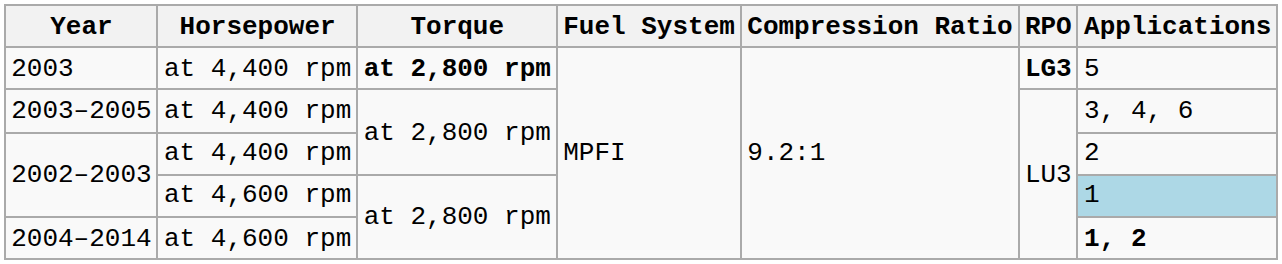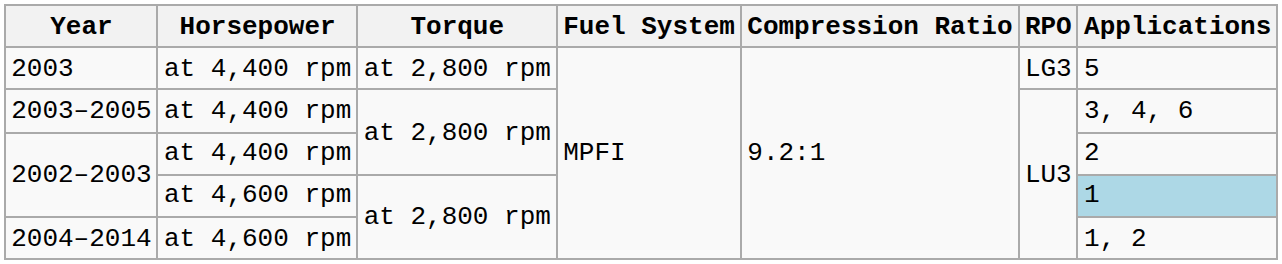(457, 69) bold -> (457, 69) normal
(1048, 69) bold -> (1048, 69) normal
(1115, 238) bold -> (1115, 238) normal
